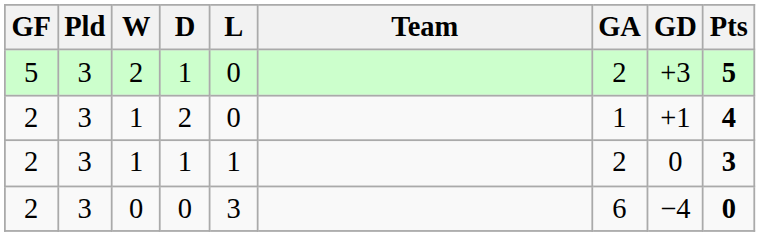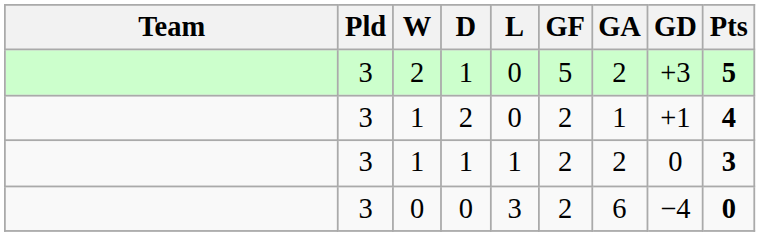columns swapped: (425, 27) <-> (31, 27)
